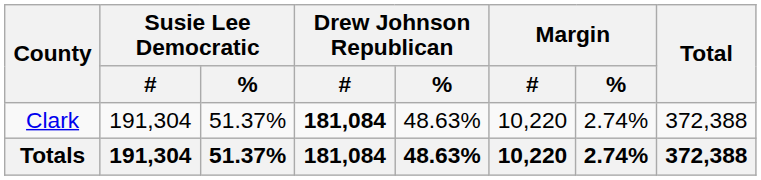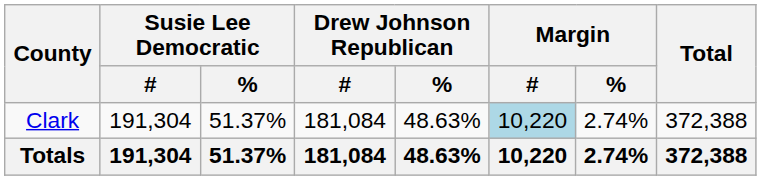(345, 120) bold -> (345, 120) normal
(532, 120) no background -> (532, 120) lightblue background
